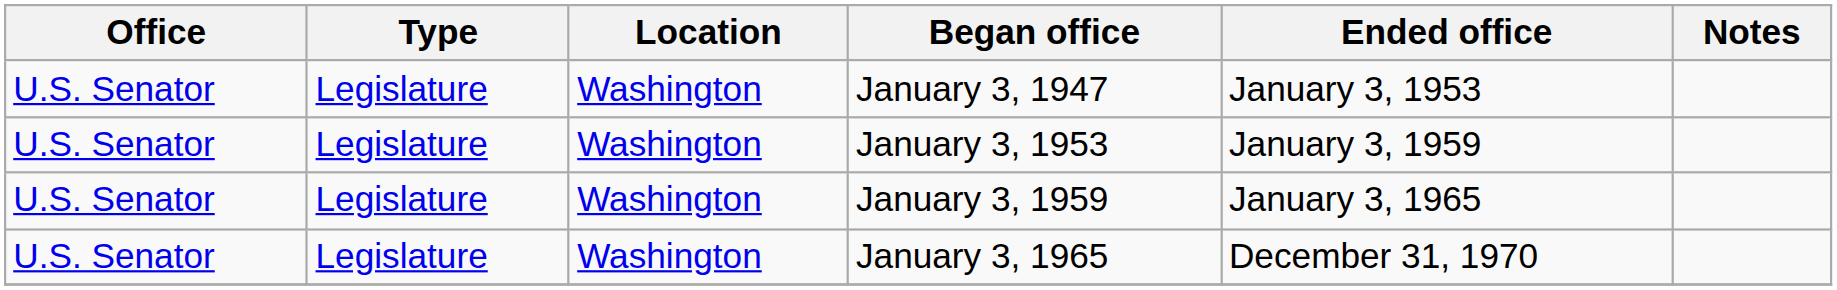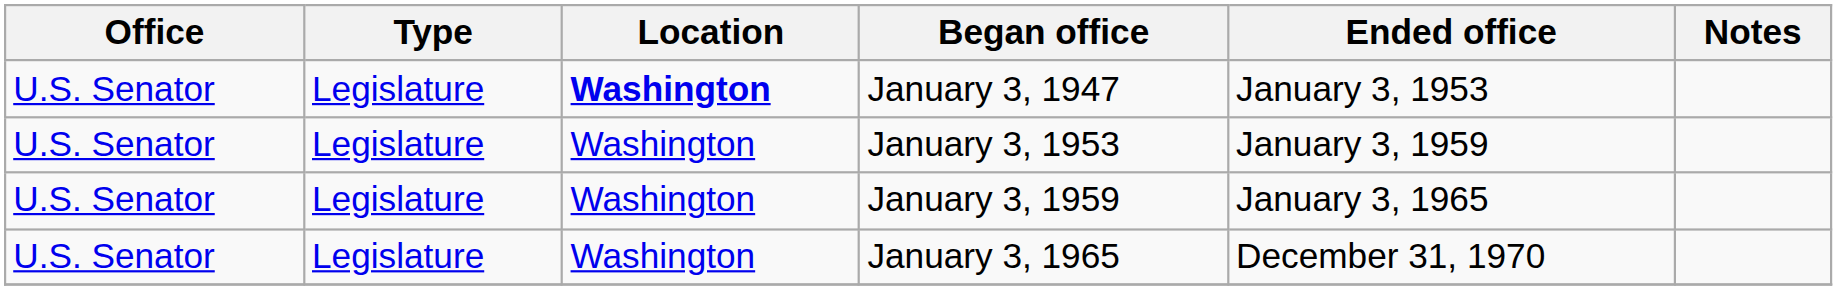(669, 88) normal -> (671, 88) bold
